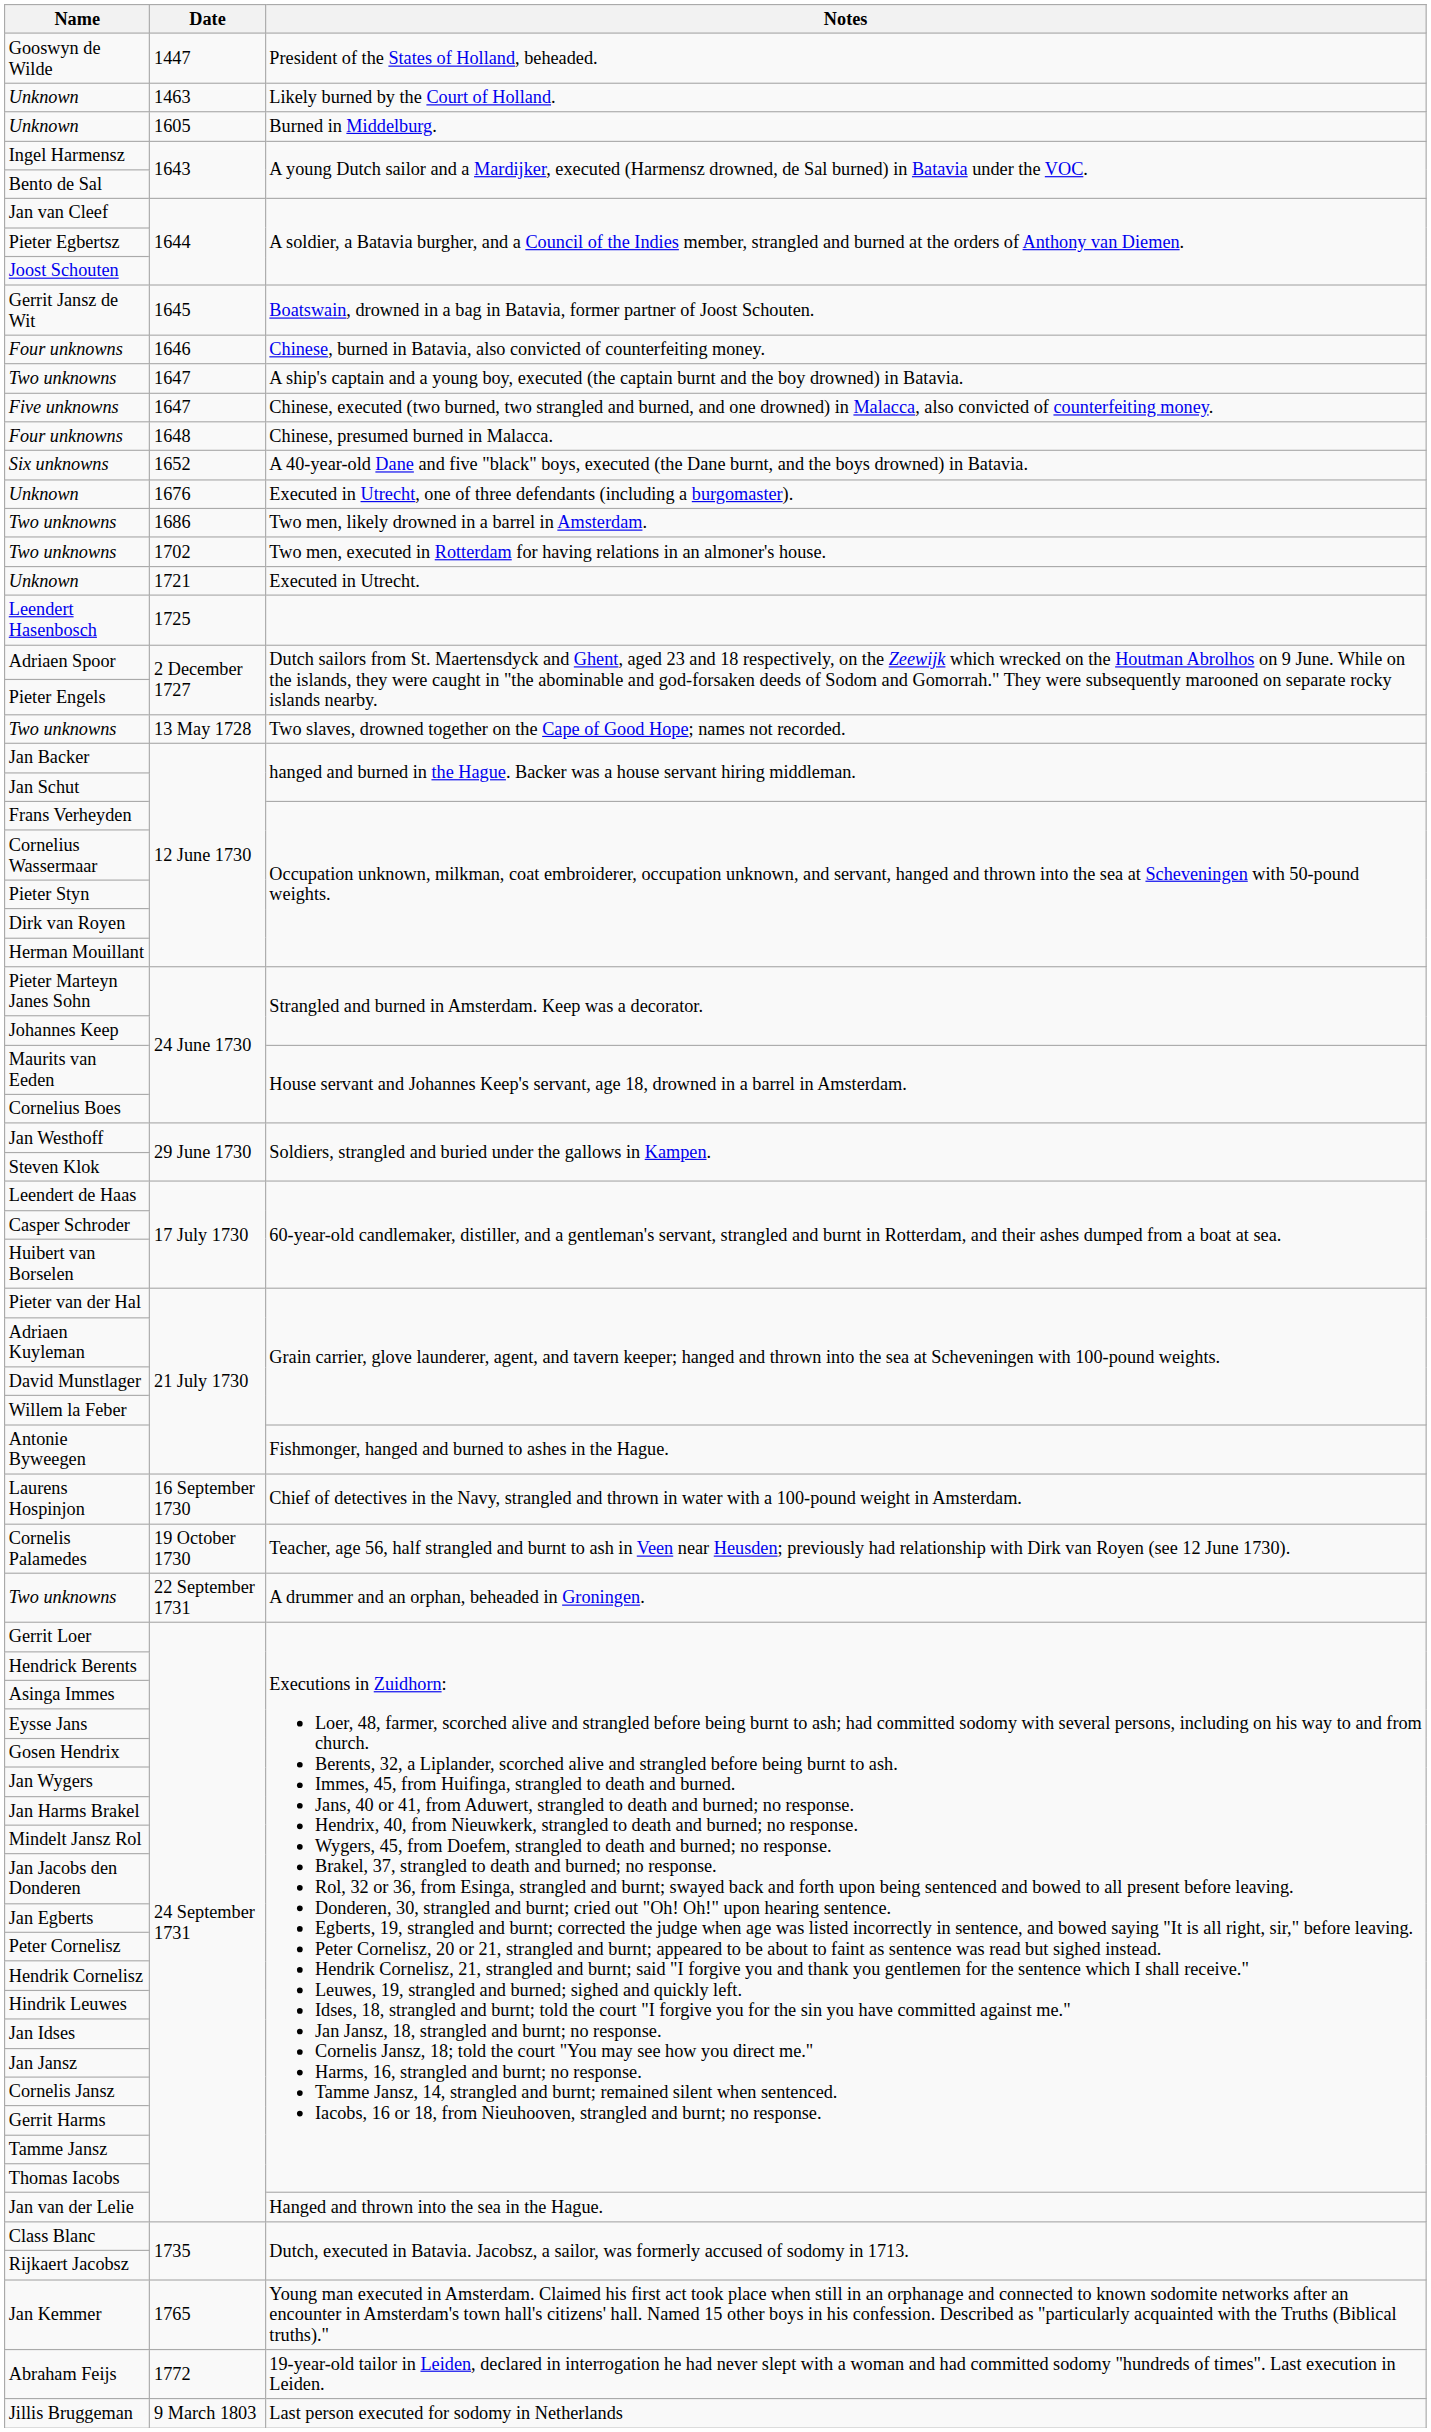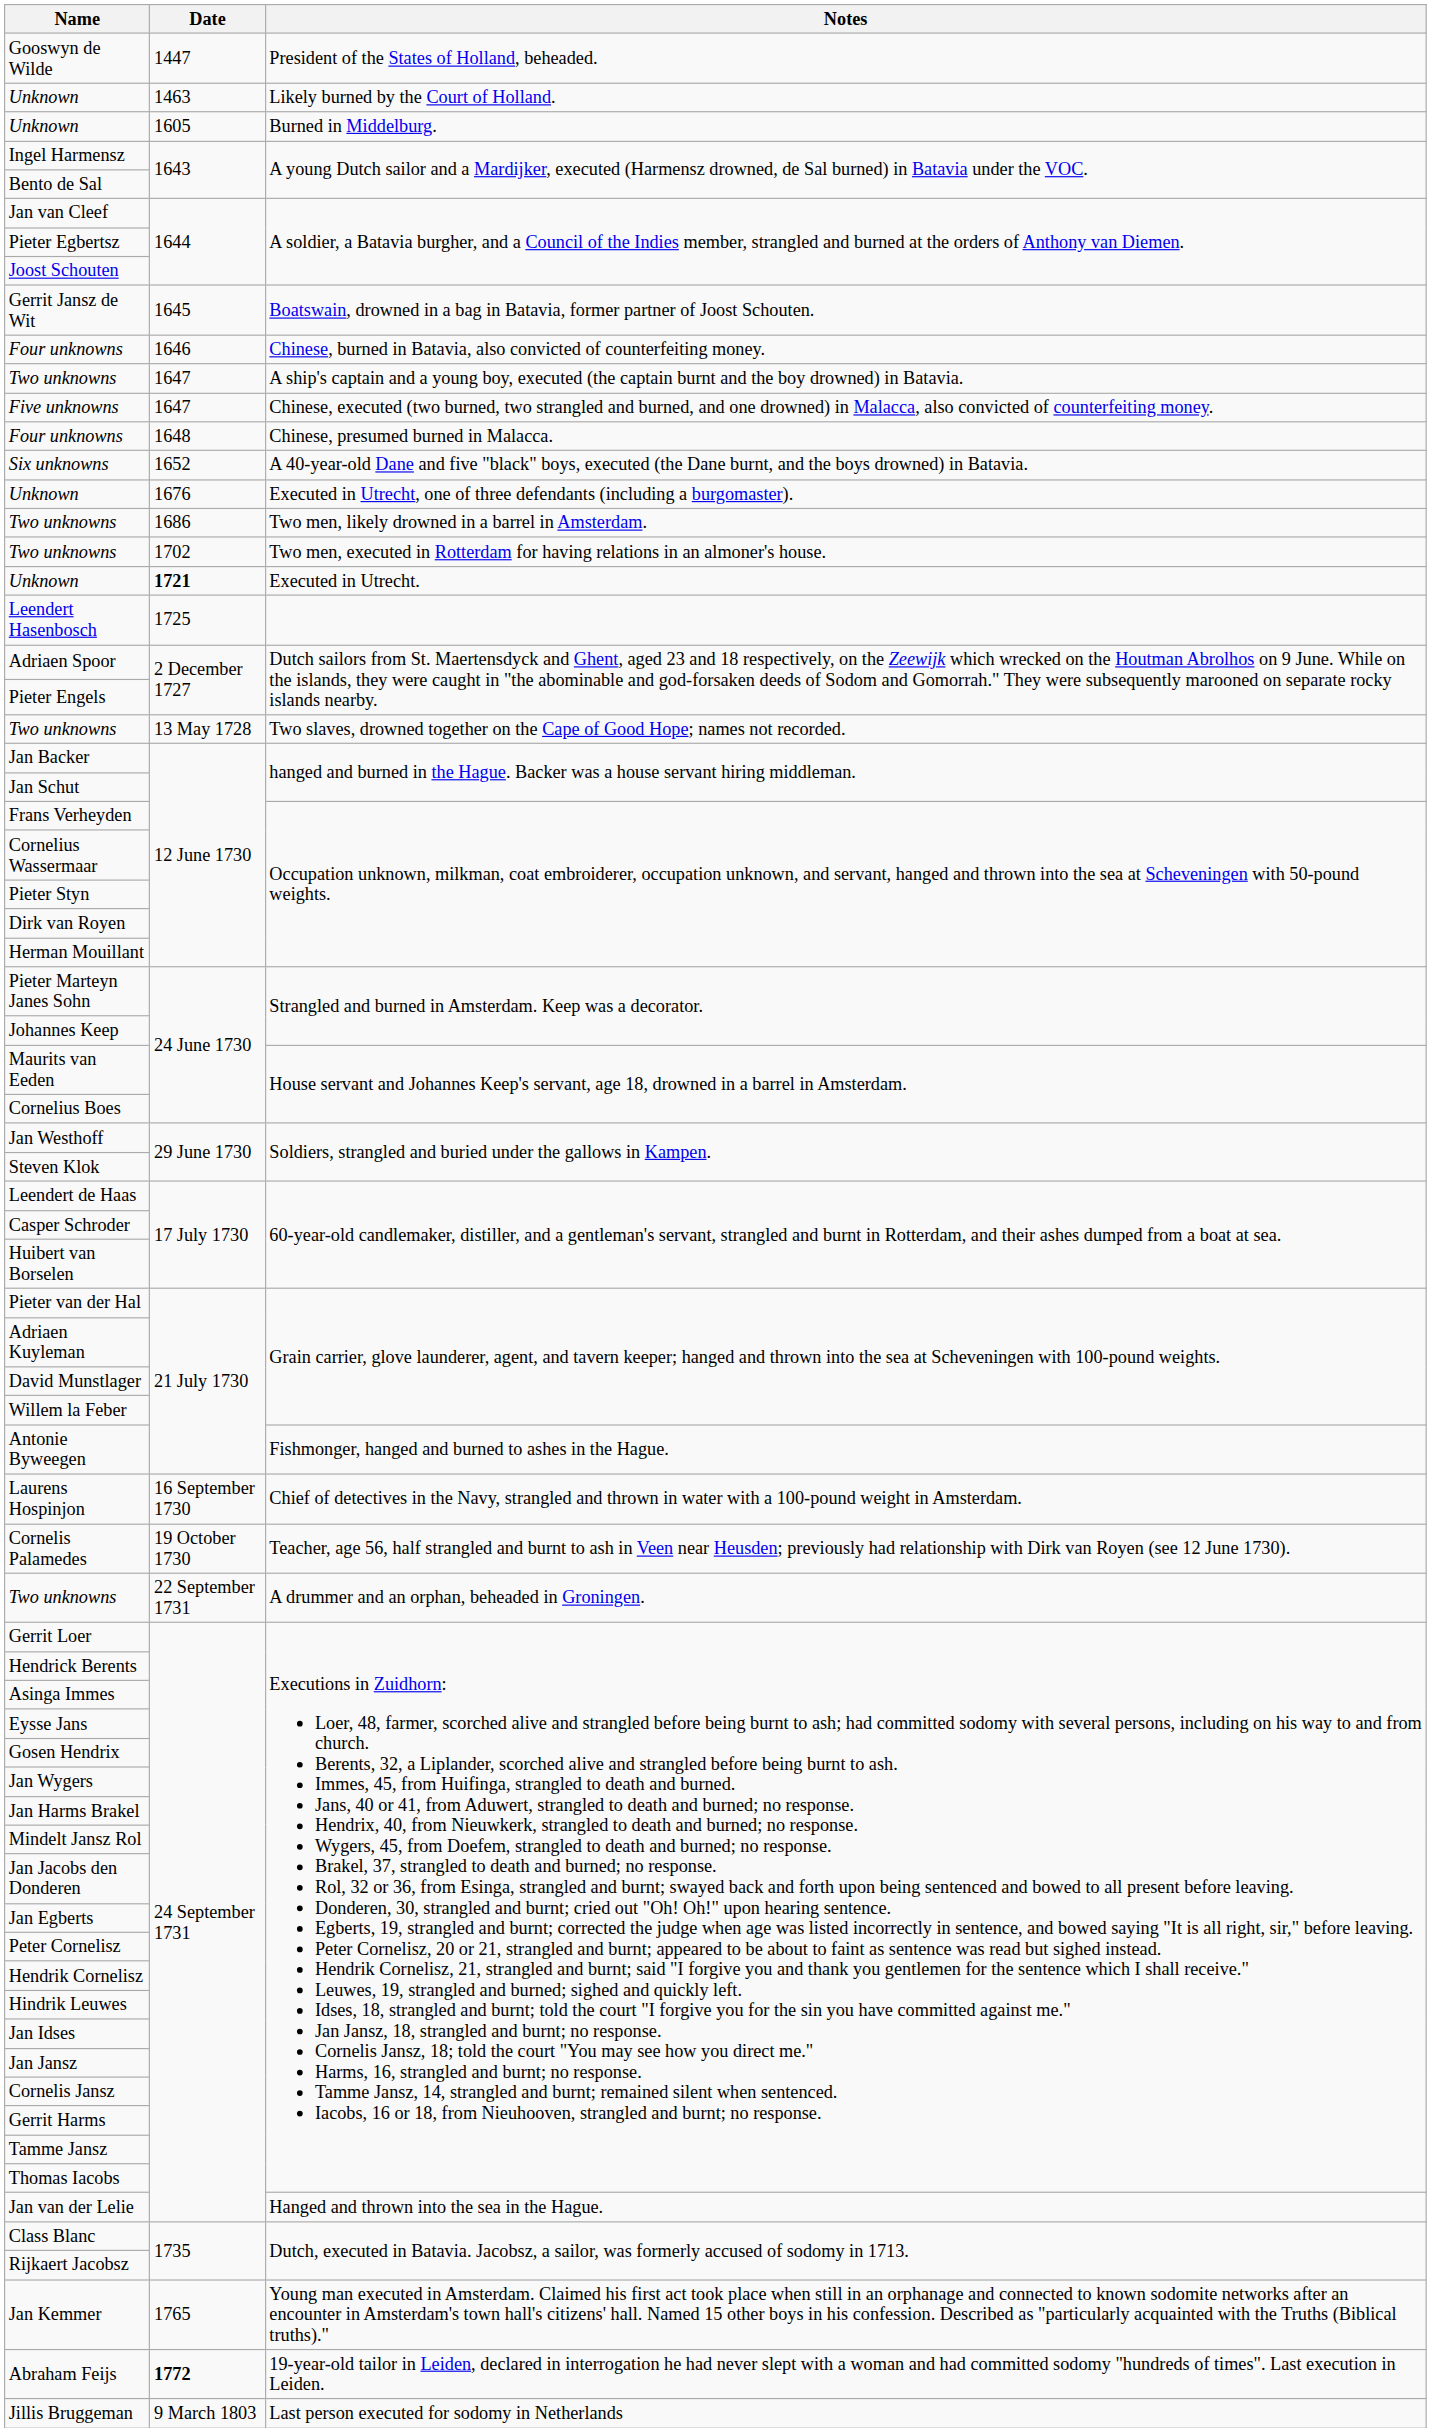(172, 580) normal -> (172, 580) bold
(172, 2374) normal -> (172, 2374) bold
